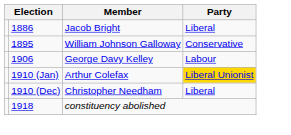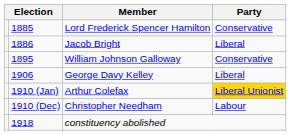+ row: (138, 28)
(201, 59) Labour -> (230, 75) Liberal
(200, 91) Liberal -> (230, 106) Labour
